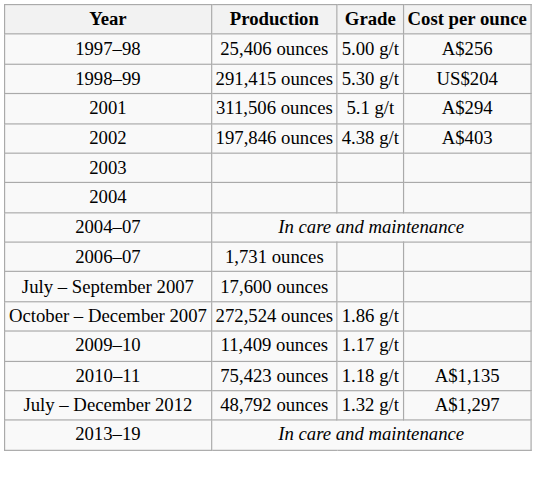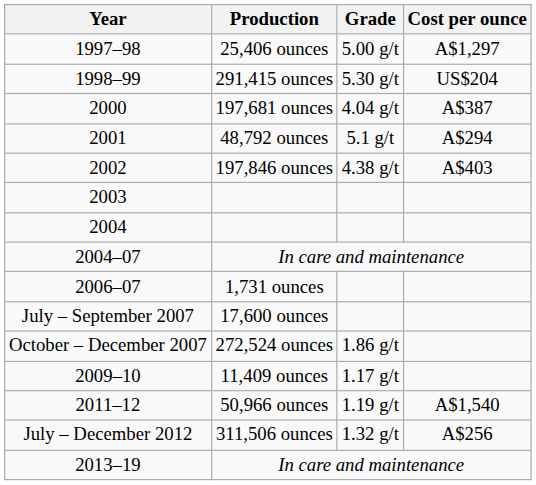(467, 49) A$256 -> (467, 49) A$1,297
+ row: (108, 108)
(274, 108) 311,506 ounces -> (274, 138) 48,792 ounces
- row: (108, 375)
+ row: (108, 405)
(274, 405) 48,792 ounces -> (274, 434) 311,506 ounces
(467, 405) A$1,297 -> (467, 434) A$256
